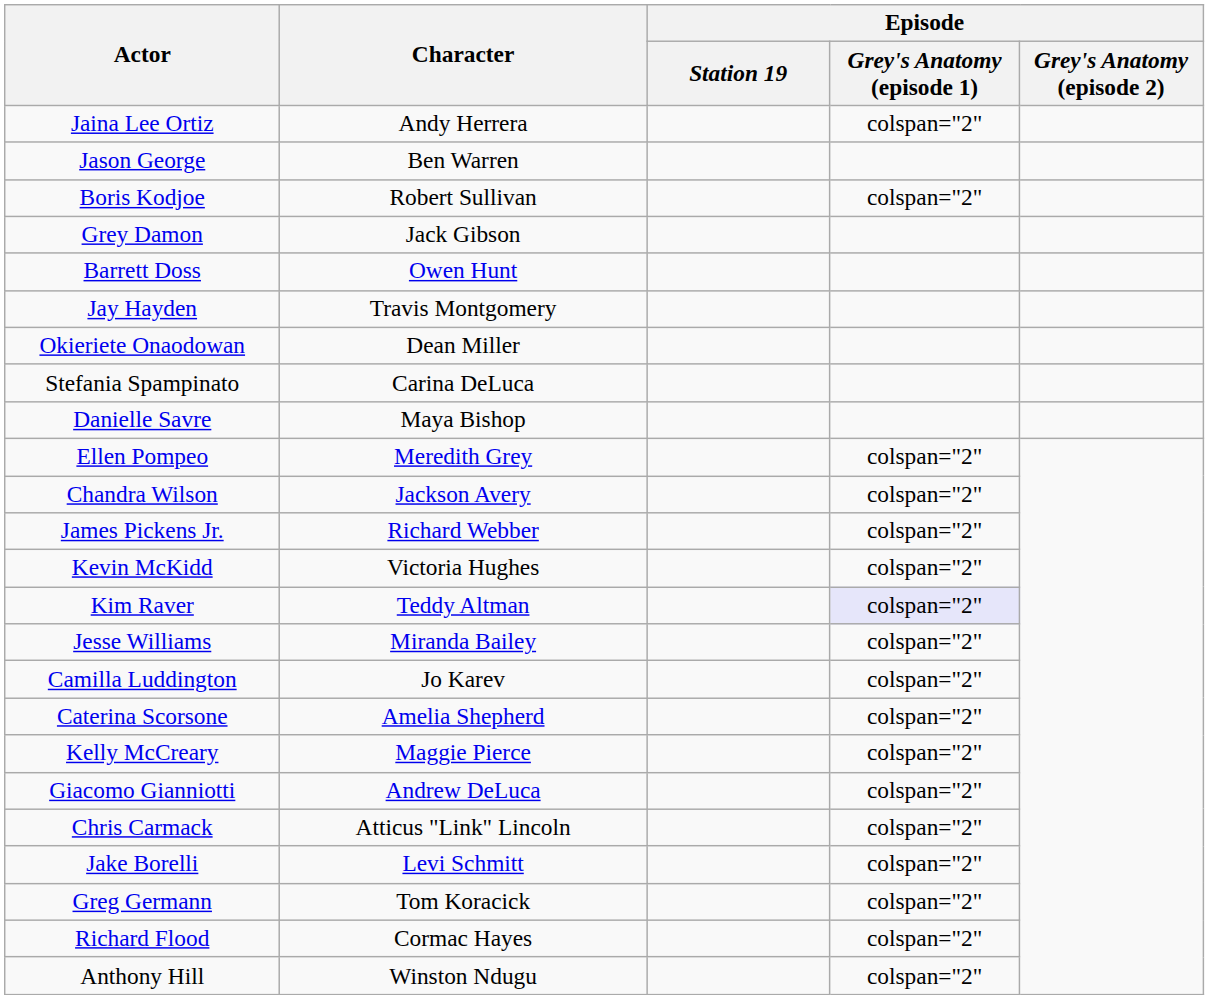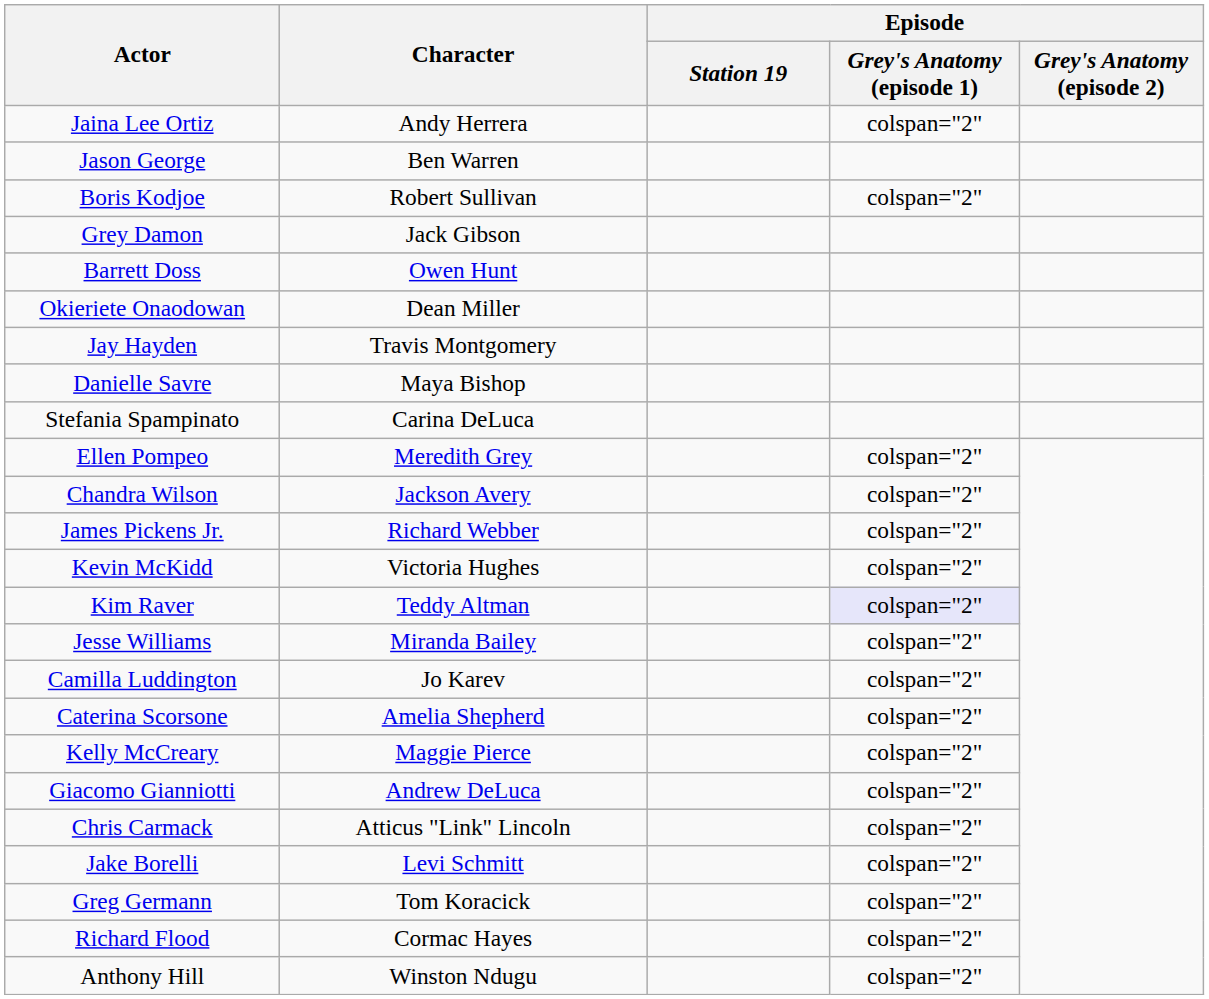rows swapped: (142, 308) <-> (142, 345)
rows swapped: (142, 419) <-> (142, 382)
